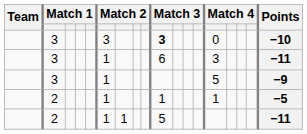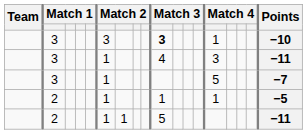(216, 39) 0 -> (216, 39) 1
(162, 59) 6 -> (162, 59) 4
(280, 79) −9 -> (280, 79) −7
